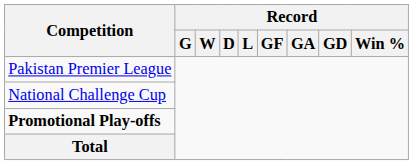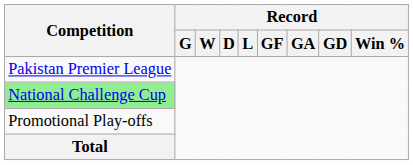(87, 95) no background -> (87, 95) lightgreen background
(85, 120) bold -> (80, 120) normal
